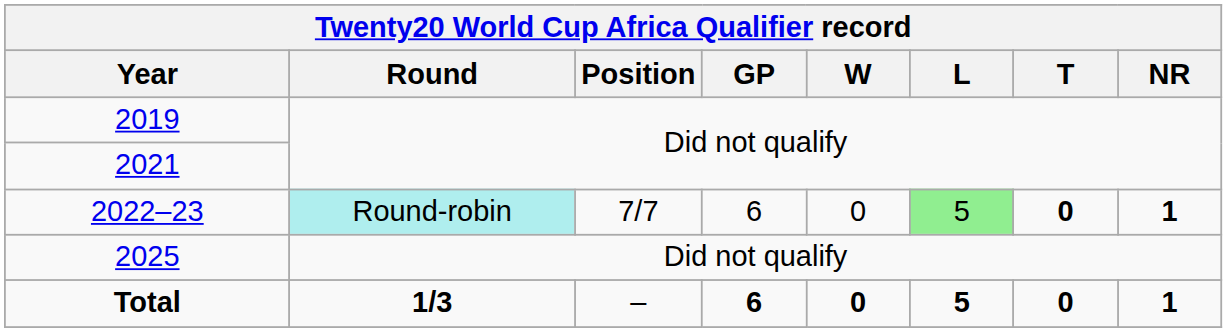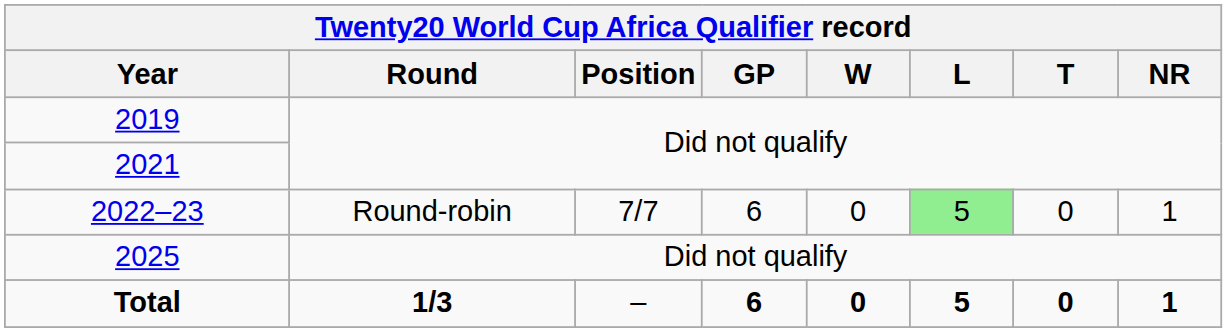(432, 211) paleturquoise background -> (432, 211) no background
(1066, 211) bold -> (1066, 211) normal
(1169, 211) bold -> (1169, 211) normal
